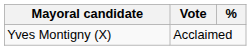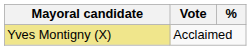(59, 34) no background -> (59, 34) khaki background
